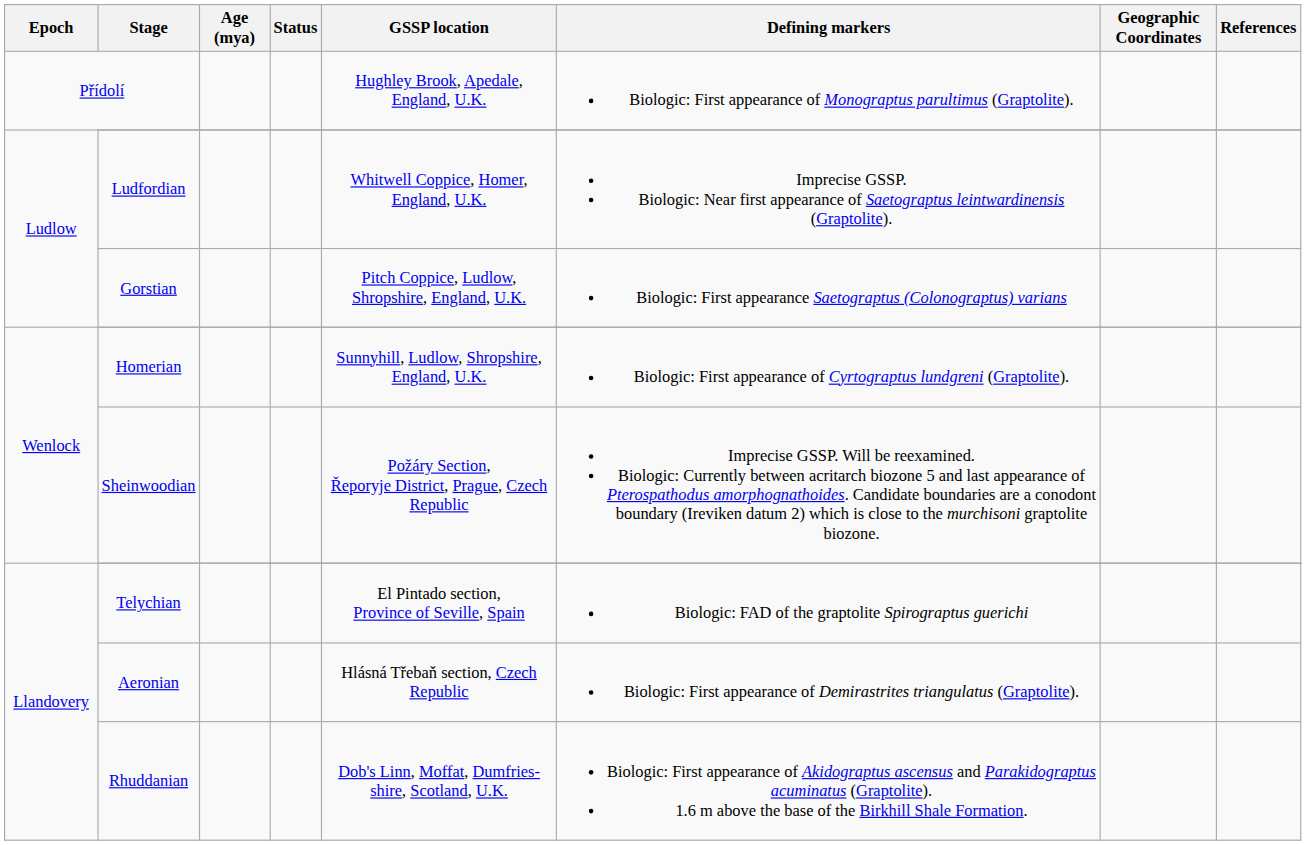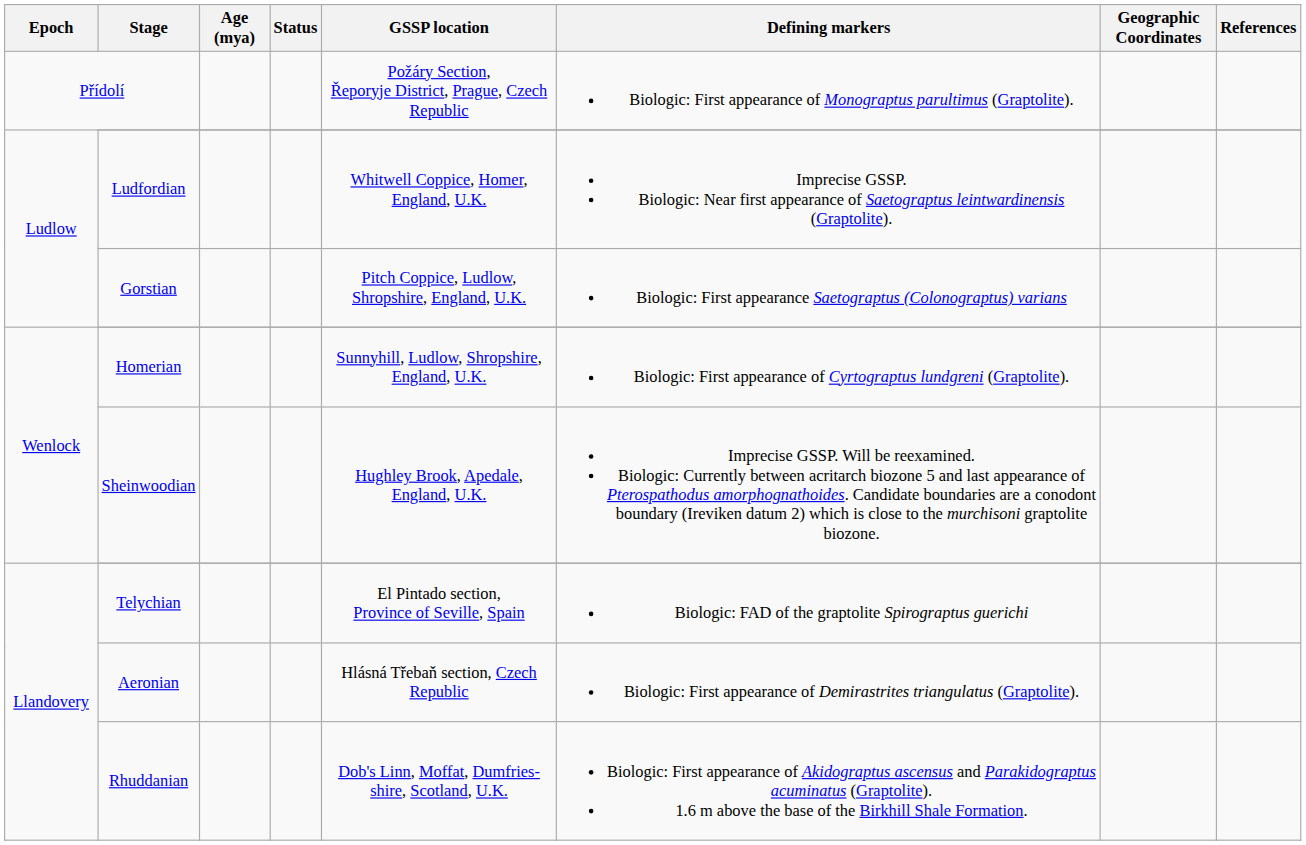(439, 90) Hughley Brook, Apedale, England, U.K. -> (439, 90) Požáry Section, Řeporyje District, Prague, Czech Republic
(439, 485) Požáry Section, Řeporyje District, Prague, Czech Republic -> (439, 485) Hughley Brook, Apedale, England, U.K.
